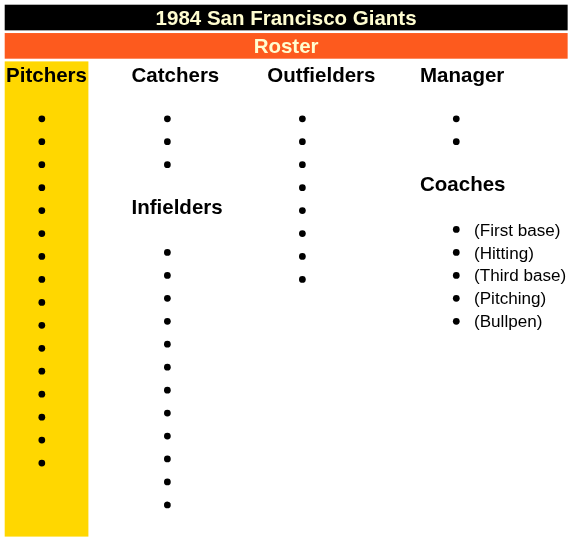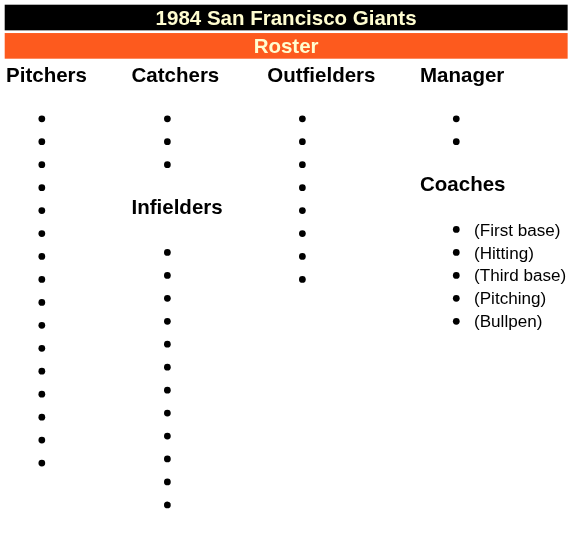(47, 268) gold background -> (47, 268) no background
